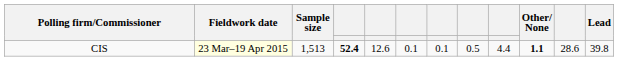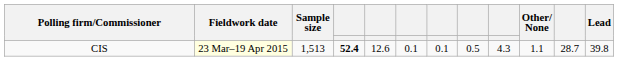(504, 49) 4.4 -> (504, 49) 4.3
(537, 49) bold -> (537, 49) normal
(570, 49) 28.6 -> (570, 49) 28.7
